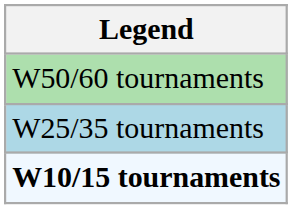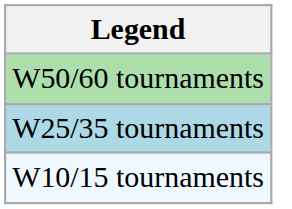(146, 176) bold -> (138, 176) normal
